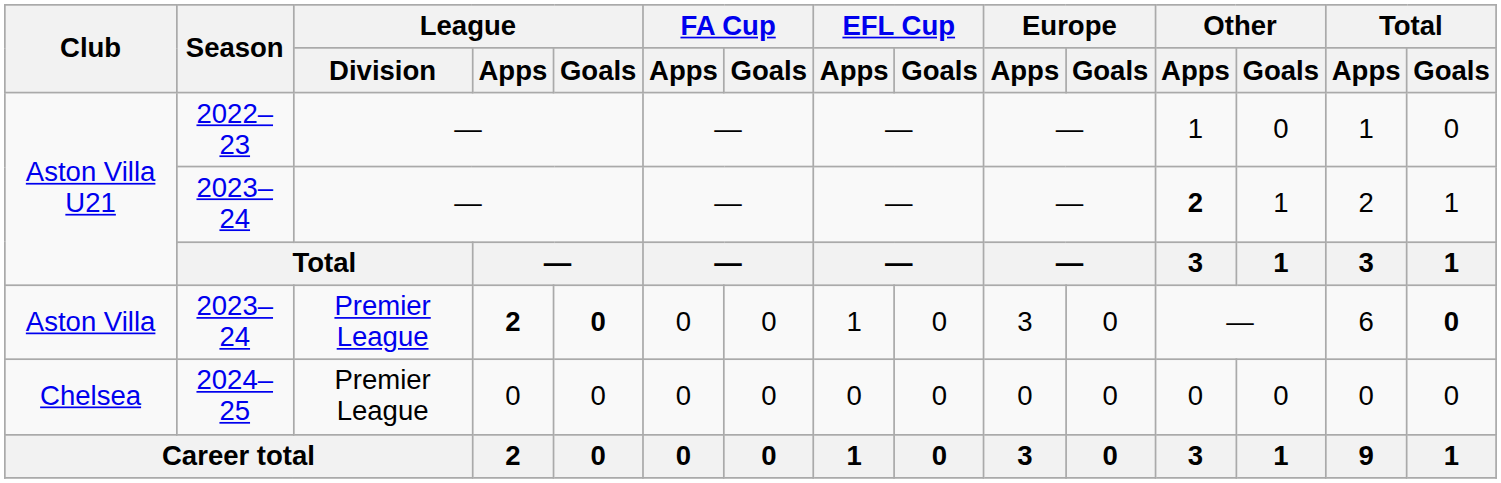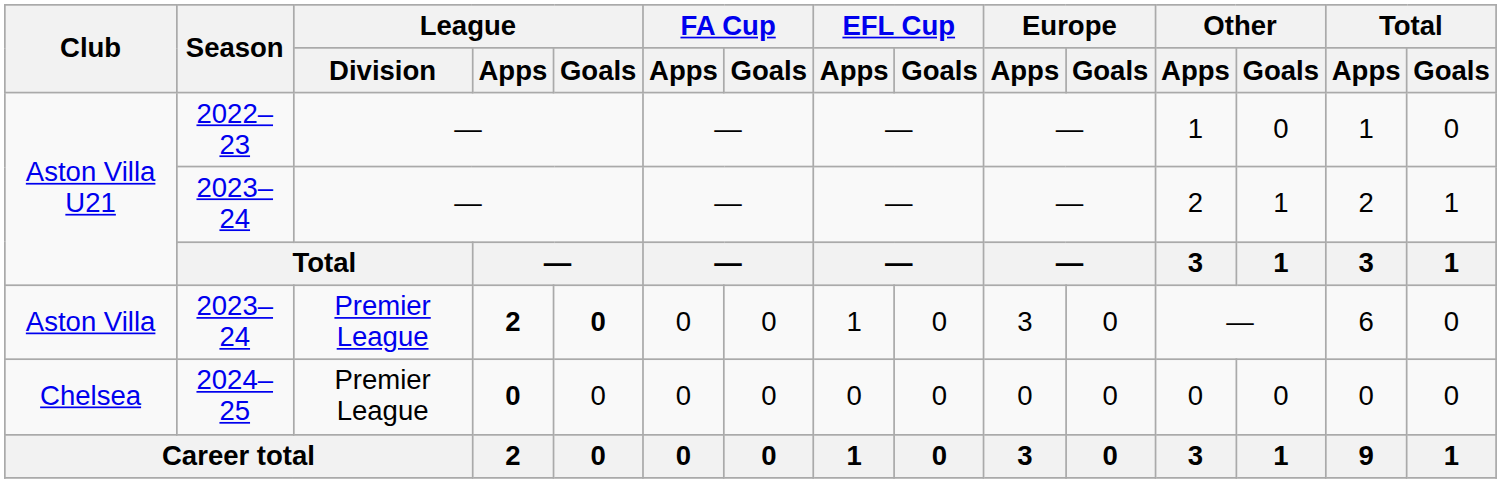(1195, 203) bold -> (1195, 203) normal
(1451, 321) bold -> (1451, 321) normal
(513, 396) normal -> (513, 396) bold
